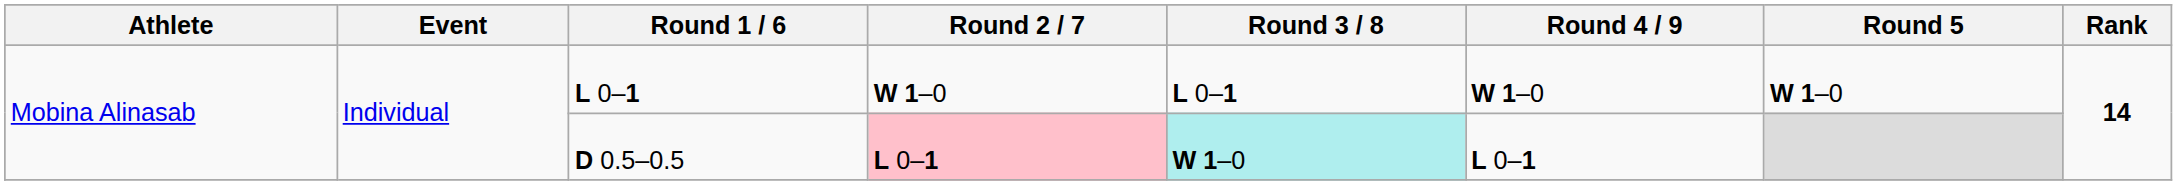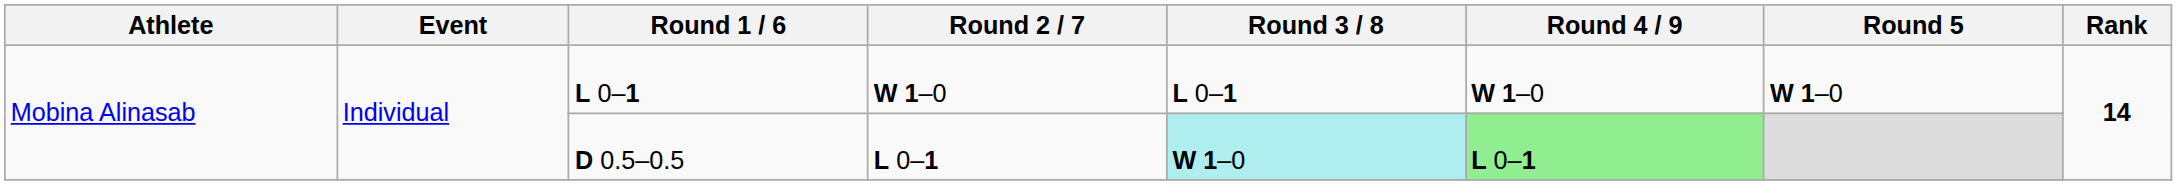(906, 161) pink background -> (906, 161) no background
(1503, 161) no background -> (1503, 161) lightgreen background
